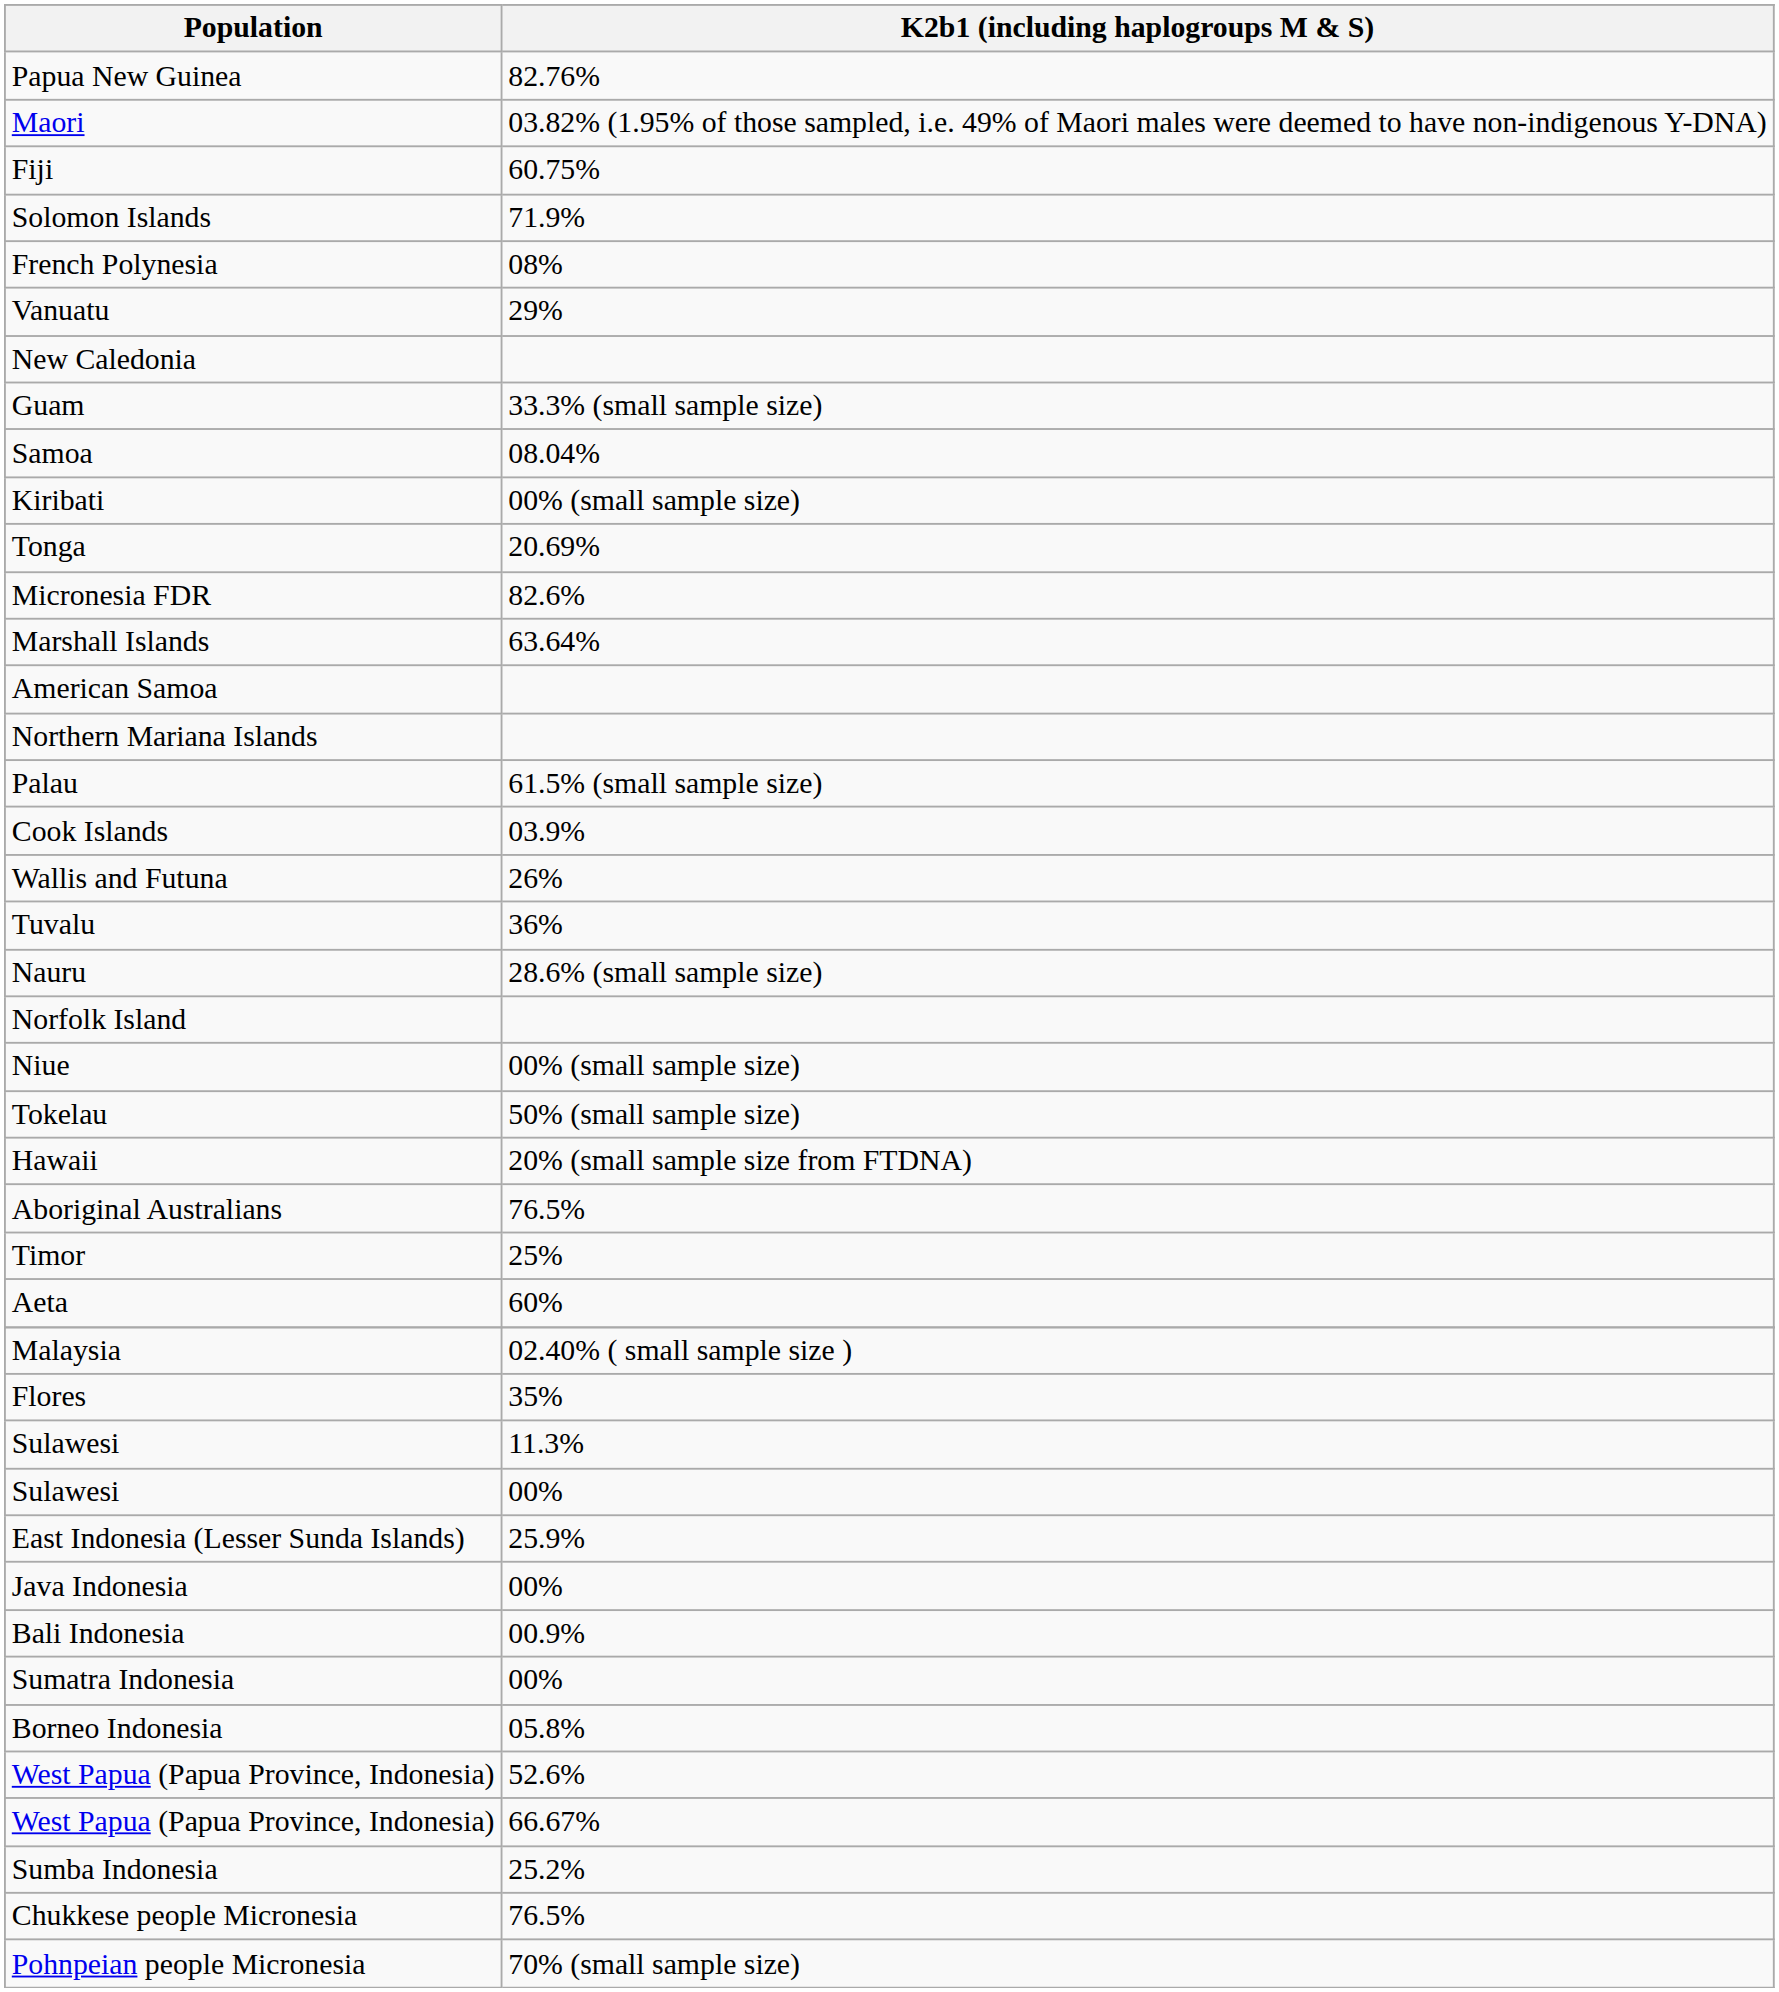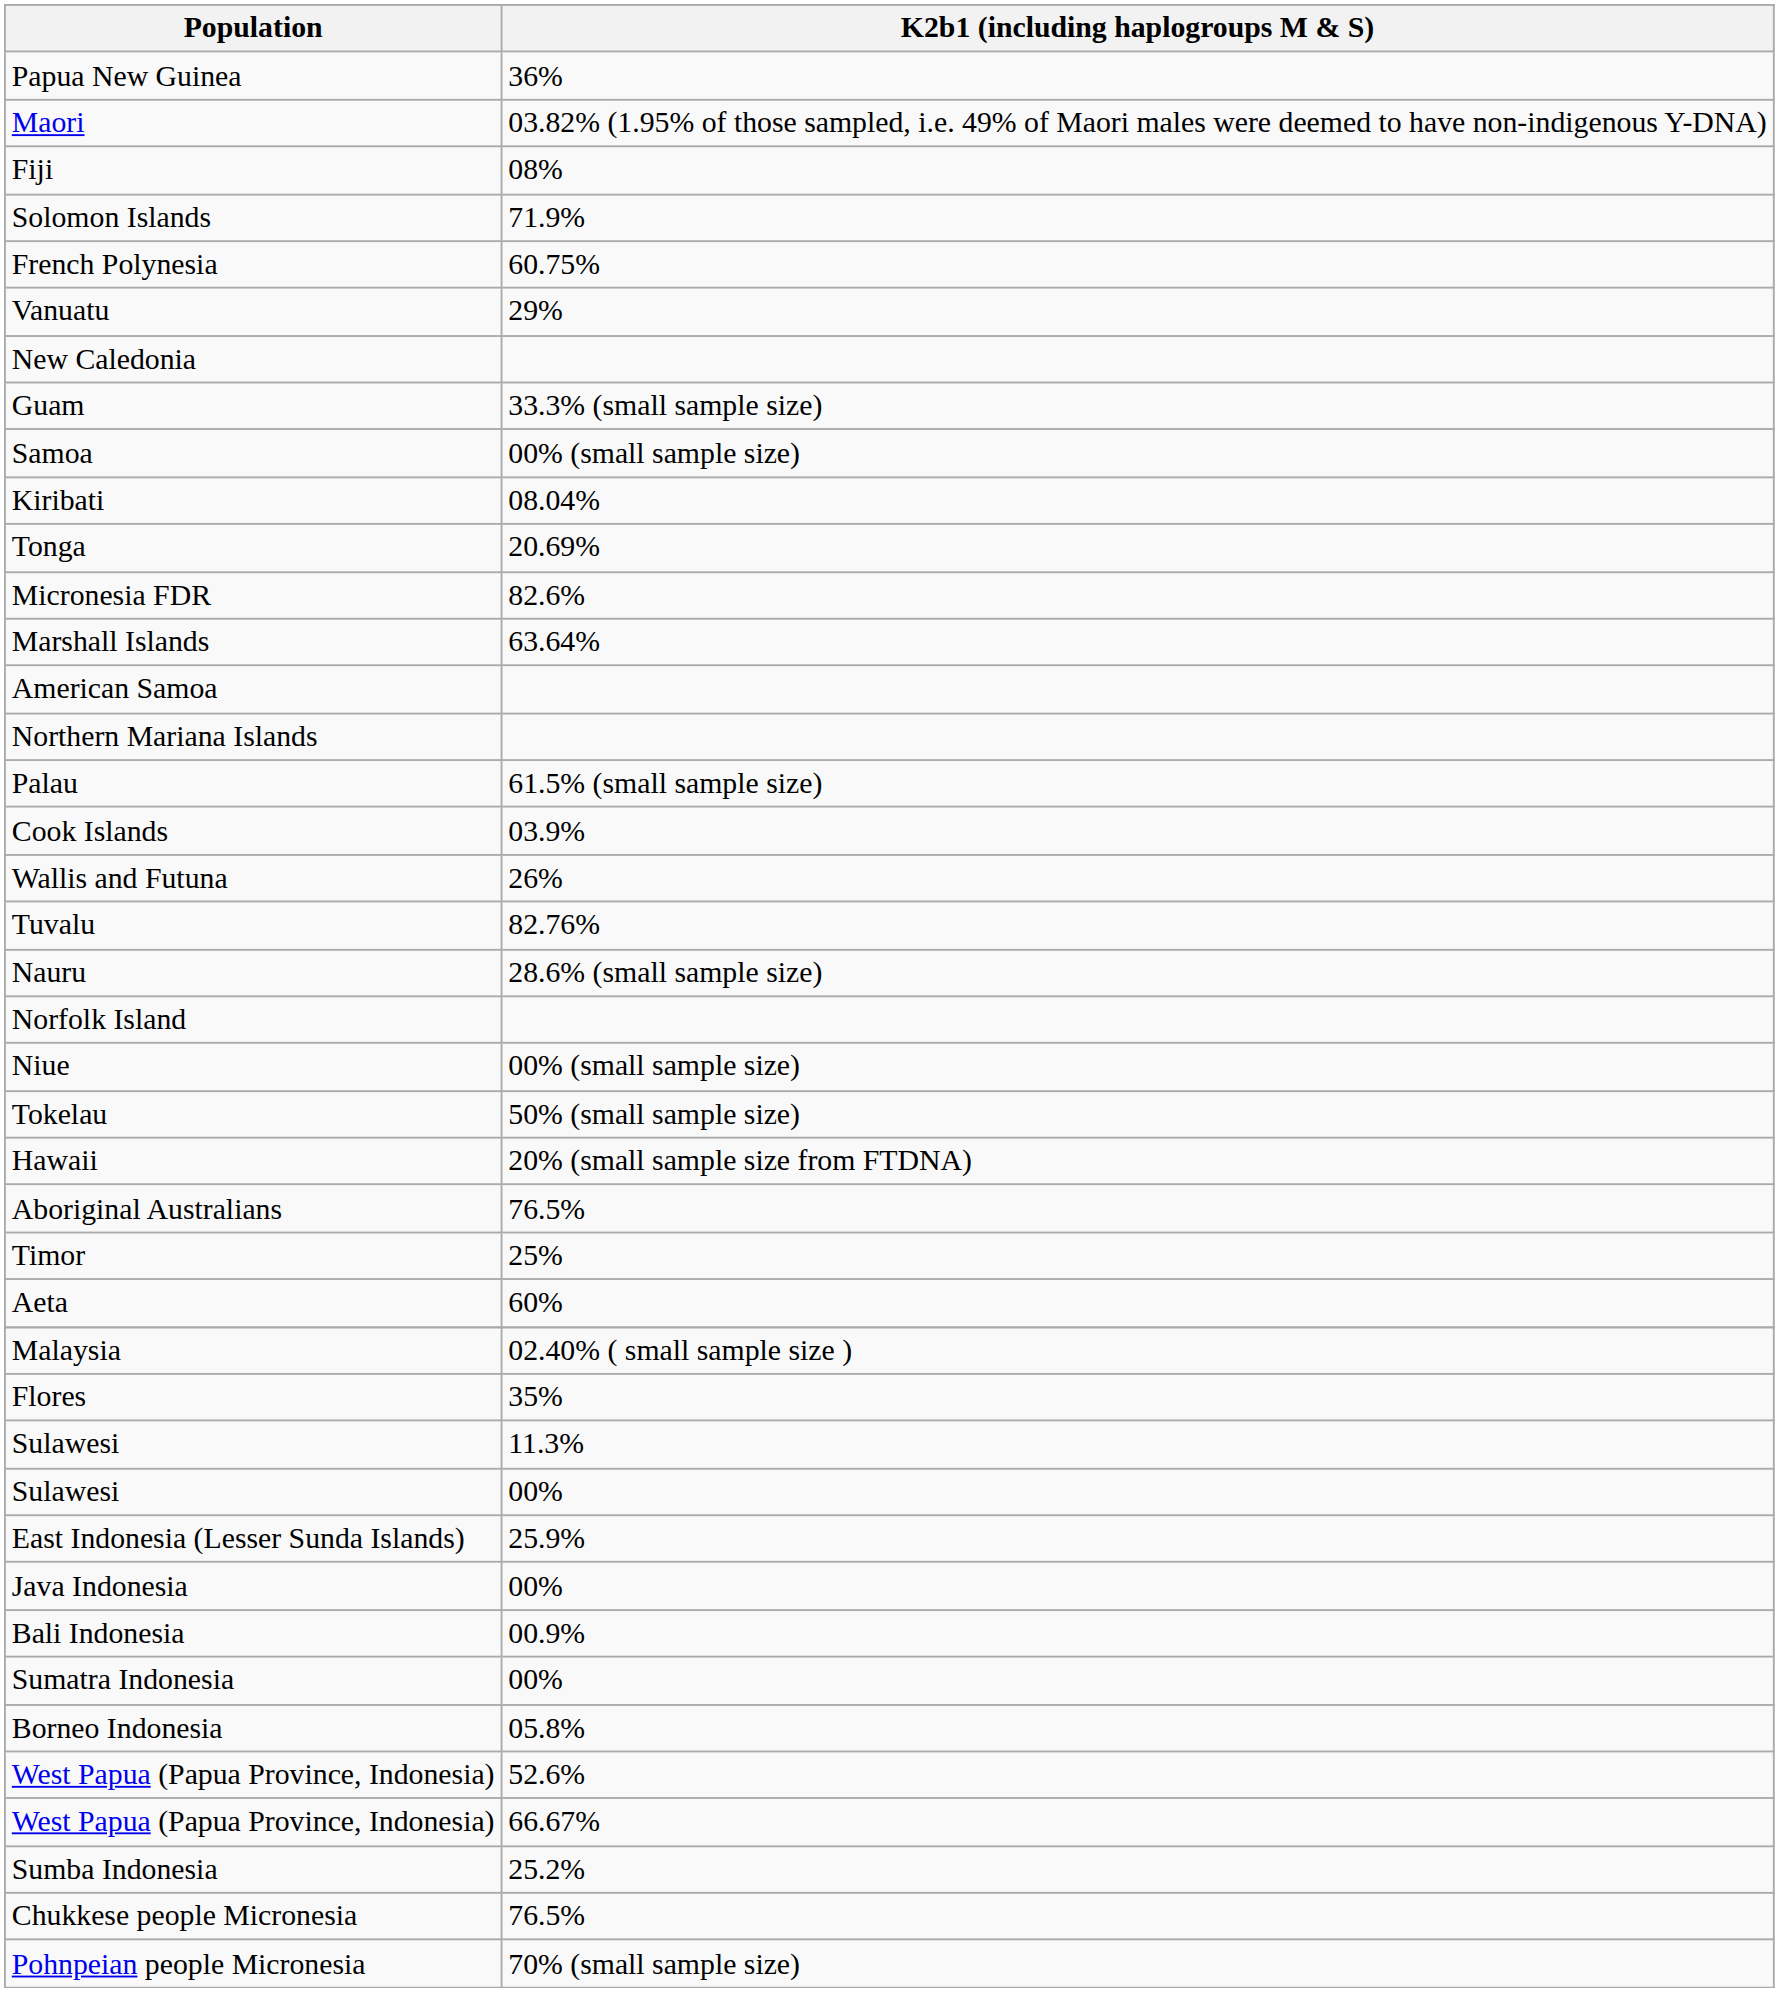(554, 75) 82.76% -> (536, 75) 36%
(554, 169) 60.75% -> (536, 169) 08%
(536, 264) 08% -> (554, 264) 60.75%
(554, 452) 08.04% -> (654, 452) 00% (small sample size)
(654, 500) 00% (small sample size) -> (554, 500) 08.04%
(536, 924) 36% -> (554, 924) 82.76%
